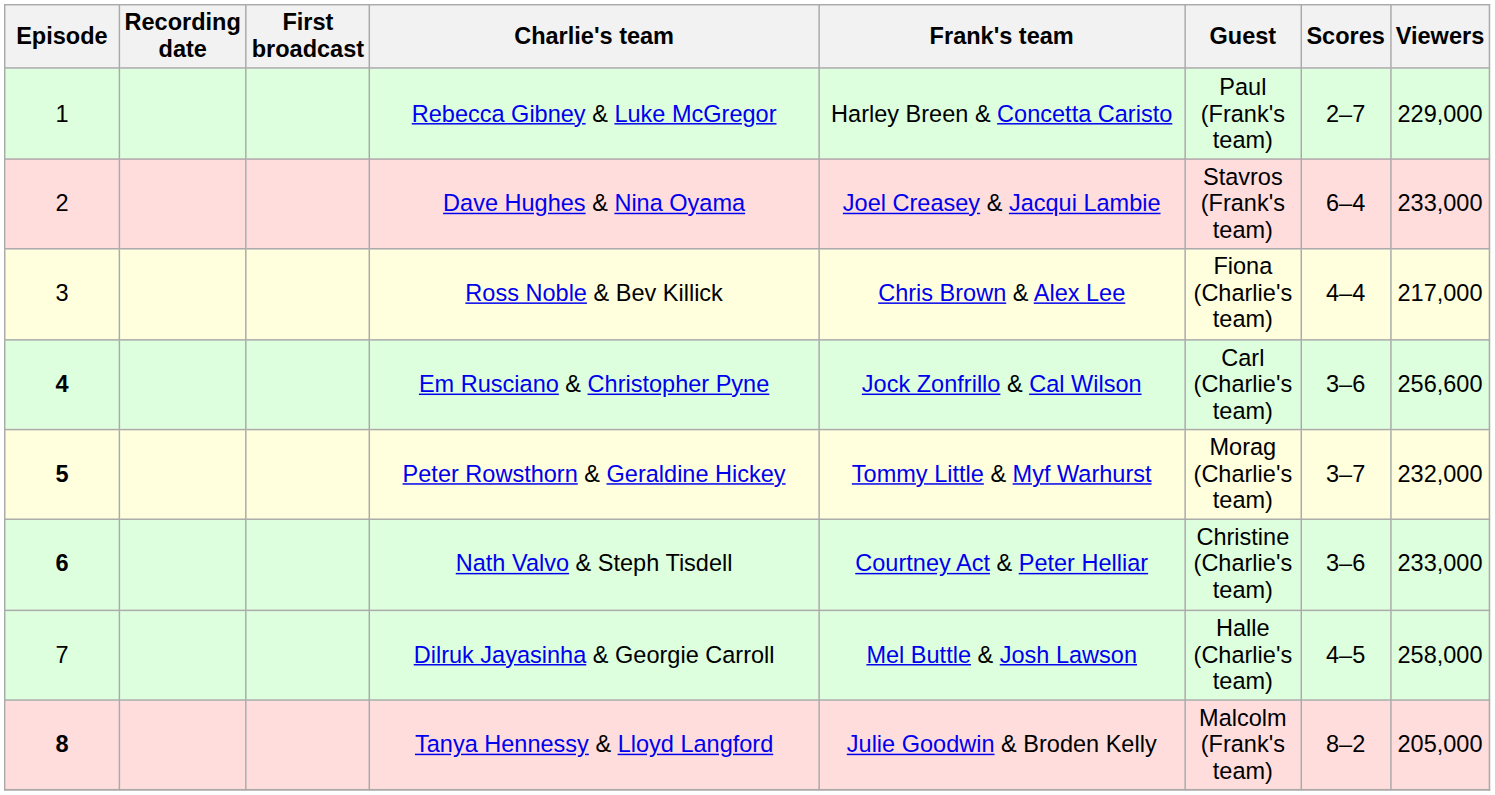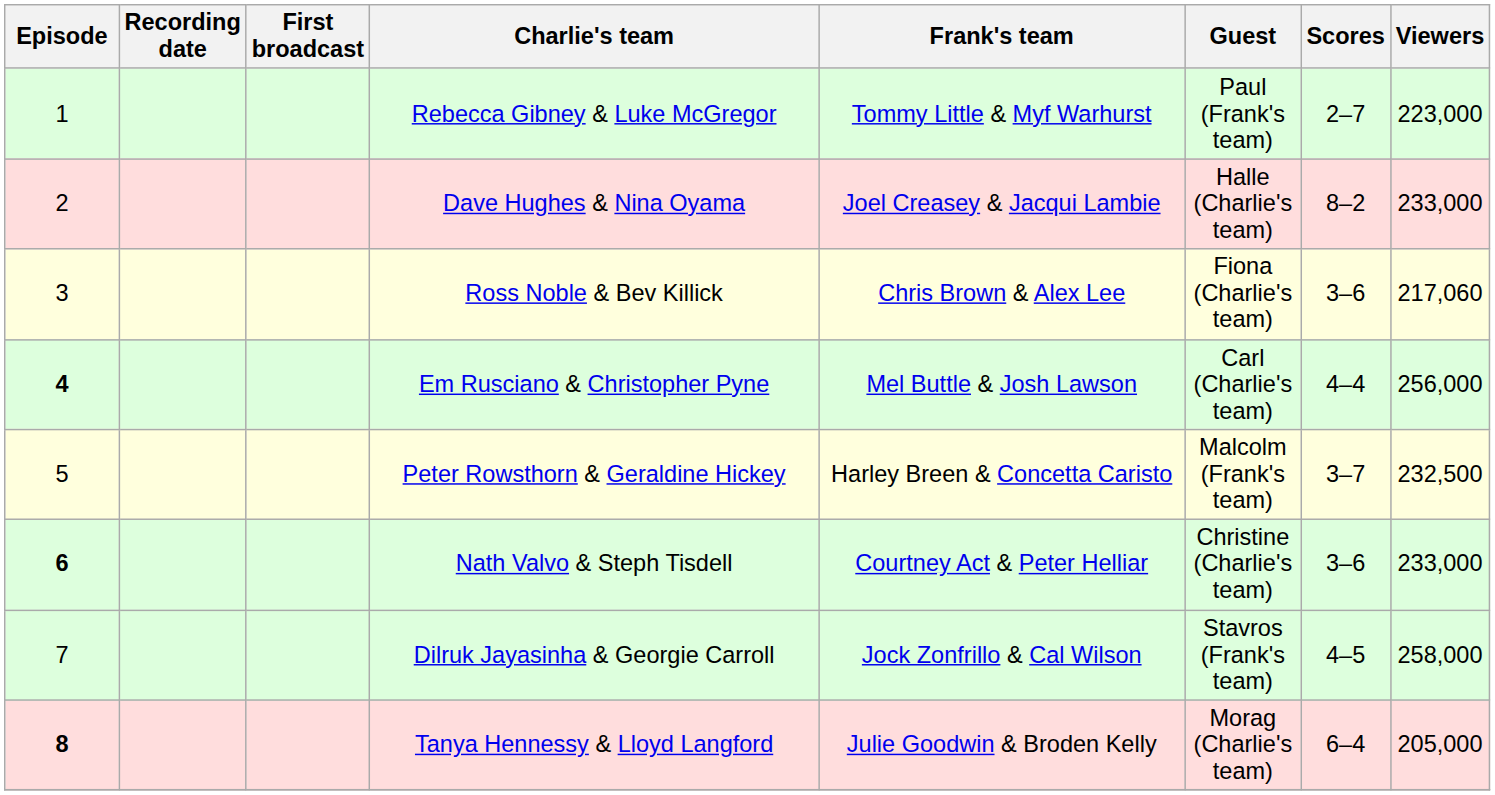(1002, 113) Harley Breen & Concetta Caristo -> (1002, 113) Tommy Little & Myf Warhurst
(1440, 113) 229,000 -> (1440, 113) 223,000
(1243, 203) Stavros (Frank's team) -> (1243, 203) Halle (Charlie's team)
(1346, 203) 6–4 -> (1346, 203) 8–2
(1346, 293) 4–4 -> (1346, 293) 3–6
(1440, 293) 217,000 -> (1440, 293) 217,060
(1002, 384) Jock Zonfrillo & Cal Wilson -> (1002, 384) Mel Buttle & Josh Lawson
(1346, 384) 3–6 -> (1346, 384) 4–4
(1440, 384) 256,600 -> (1440, 384) 256,000
(62, 474) bold -> (62, 474) normal
(1002, 474) Tommy Little & Myf Warhurst -> (1002, 474) Harley Breen & Concetta Caristo
(1243, 474) Morag (Charlie's team) -> (1243, 474) Malcolm (Frank's team)
(1440, 474) 232,000 -> (1440, 474) 232,500
(1002, 654) Mel Buttle & Josh Lawson -> (1002, 654) Jock Zonfrillo & Cal Wilson
(1243, 654) Halle (Charlie's team) -> (1243, 654) Stavros (Frank's team)
(1243, 744) Malcolm (Frank's team) -> (1243, 744) Morag (Charlie's team)
(1346, 744) 8–2 -> (1346, 744) 6–4
